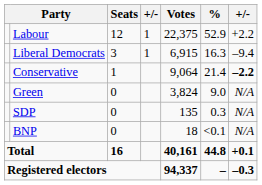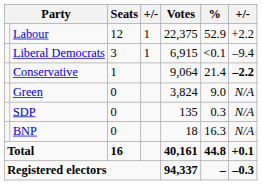(215, 53) 16.3 -> (215, 53) <0.1
(215, 131) <0.1 -> (215, 131) 16.3
